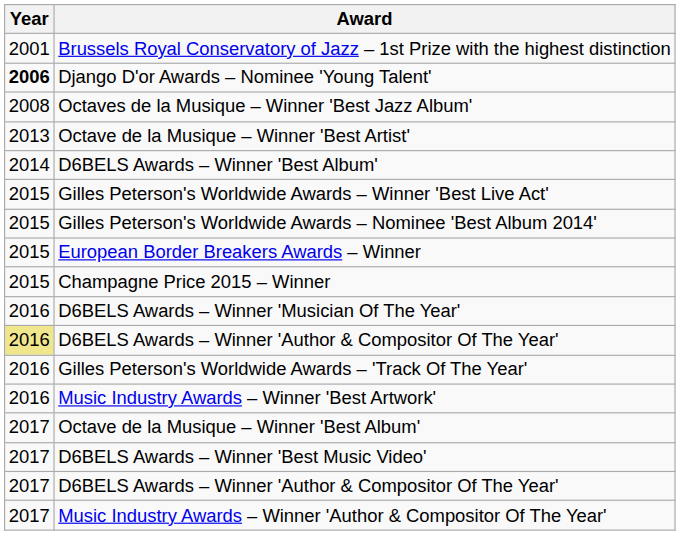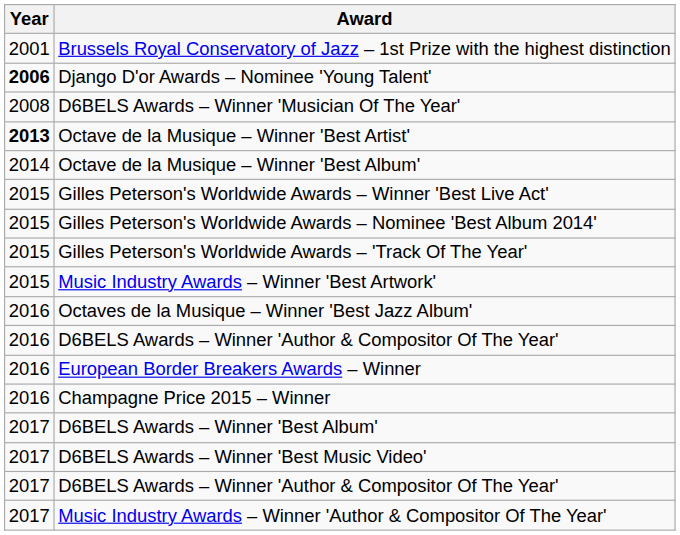(265, 106) Octaves de la Musique – Winner 'Best Jazz Album' -> (259, 106) D6BELS Awards – Winner 'Musician Of The Year'
(29, 135) normal -> (29, 135) bold
(218, 164) D6BELS Awards – Winner 'Best Album' -> (239, 164) Octave de la Musique – Winner 'Best Album'
(240, 252) European Border Breakers Awards – Winner -> (293, 252) Gilles Peterson's Worldwide Awards – 'Track Of The Year'
(194, 281) Champagne Price 2015 – Winner -> (247, 281) Music Industry Awards – Winner 'Best Artwork'
(259, 310) D6BELS Awards – Winner 'Musician Of The Year' -> (265, 310) Octaves de la Musique – Winner 'Best Jazz Album'
(29, 340) khaki background -> (29, 340) no background
(293, 369) Gilles Peterson's Worldwide Awards – 'Track Of The Year' -> (240, 369) European Border Breakers Awards – Winner
(247, 398) Music Industry Awards – Winner 'Best Artwork' -> (194, 398) Champagne Price 2015 – Winner
(239, 427) Octave de la Musique – Winner 'Best Album' -> (218, 427) D6BELS Awards – Winner 'Best Album'
